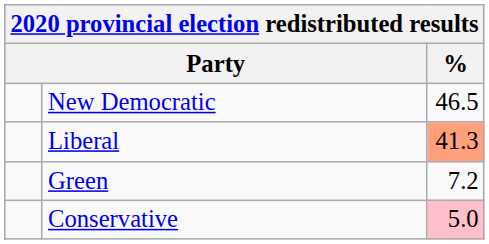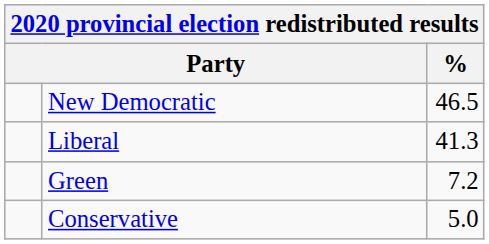(457, 141) lightsalmon background -> (457, 141) no background
(463, 219) pink background -> (463, 219) no background
